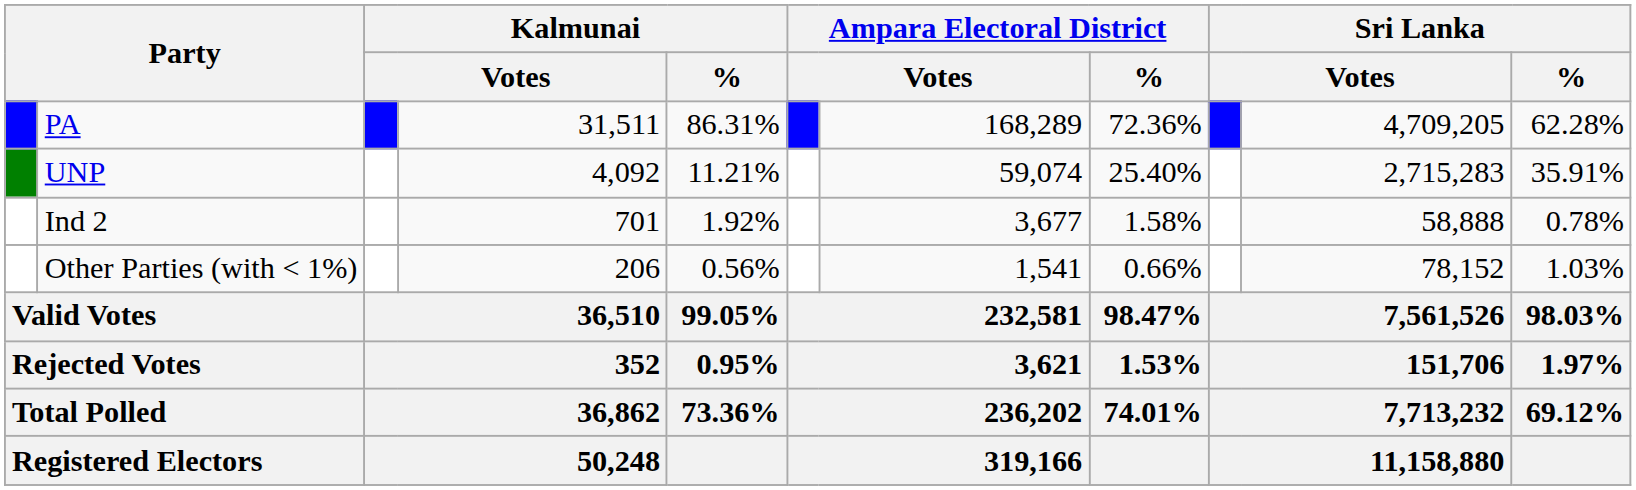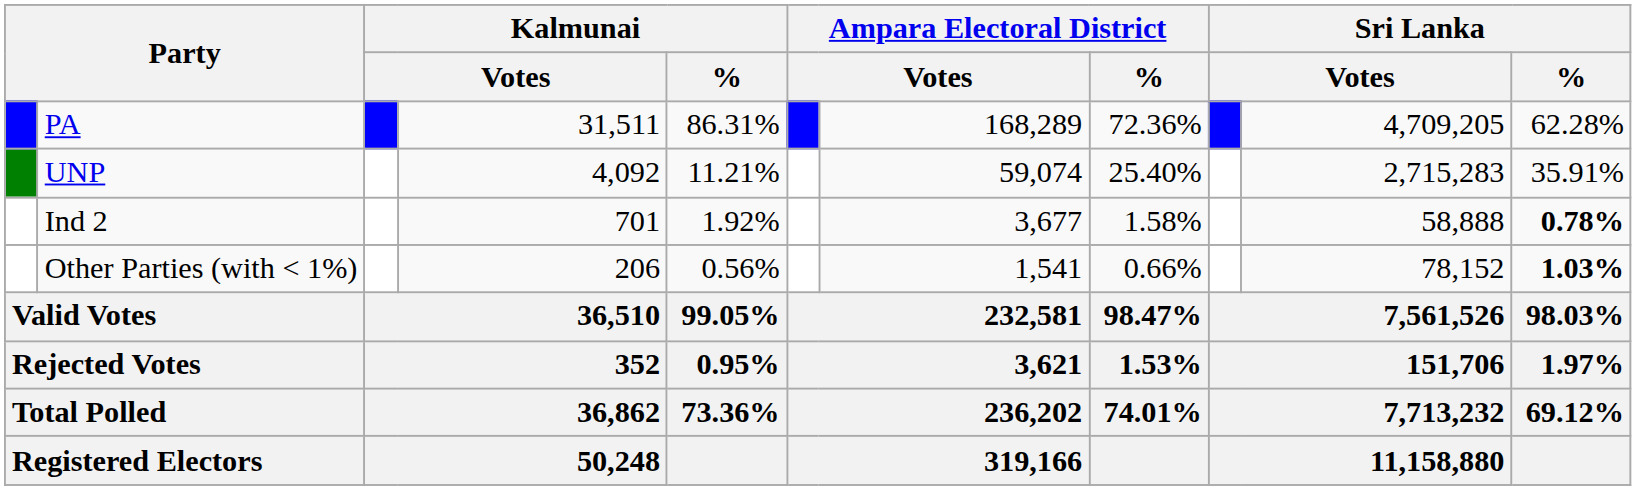(1585, 220) normal -> (1582, 220) bold
(1585, 268) normal -> (1582, 268) bold
